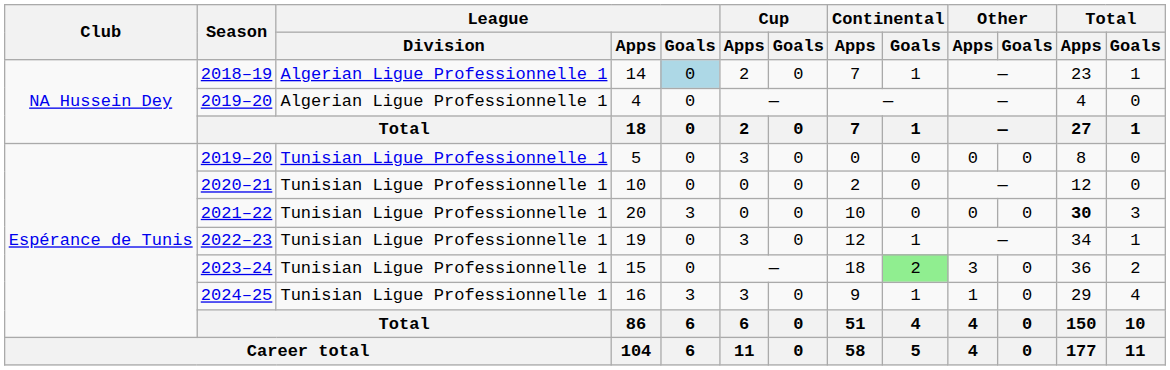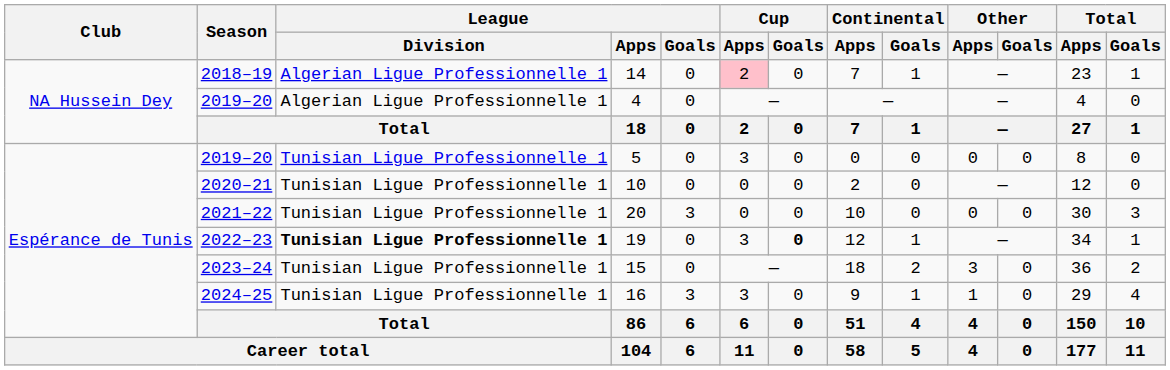(690, 74) lightblue background -> (690, 74) no background
(744, 74) no background -> (744, 74) pink background
(1081, 213) bold -> (1081, 213) normal
(444, 241) normal -> (444, 241) bold
(798, 241) normal -> (798, 241) bold
(915, 268) lightgreen background -> (915, 268) no background
